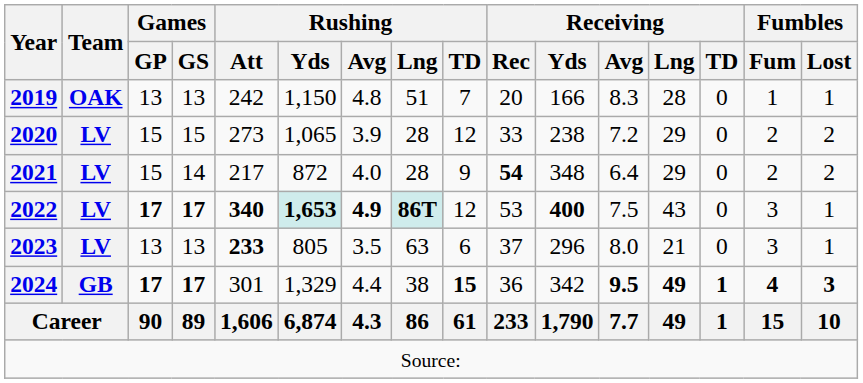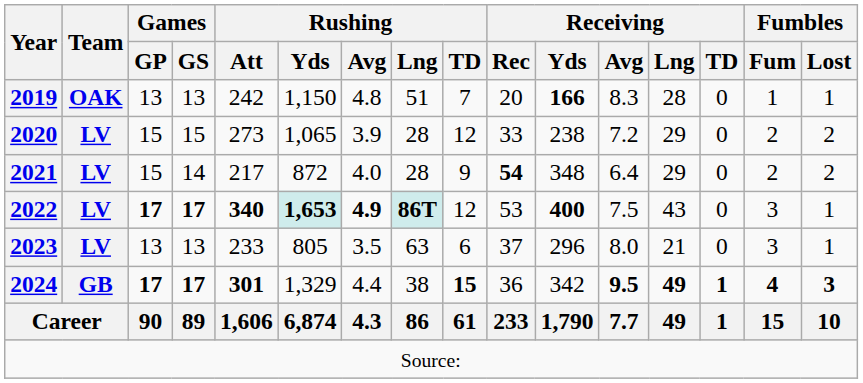(567, 97) normal -> (567, 97) bold
(246, 246) bold -> (246, 246) normal
(246, 284) normal -> (246, 284) bold
